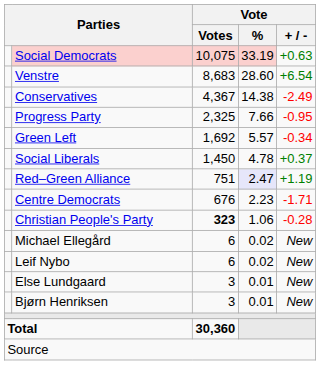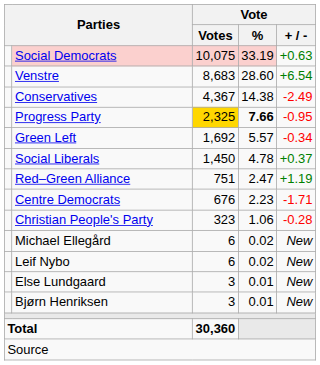(219, 117) no background -> (219, 117) gold background
(261, 117) normal -> (261, 117) bold
(261, 179) lavender background -> (261, 179) no background
(224, 220) bold -> (224, 220) normal
